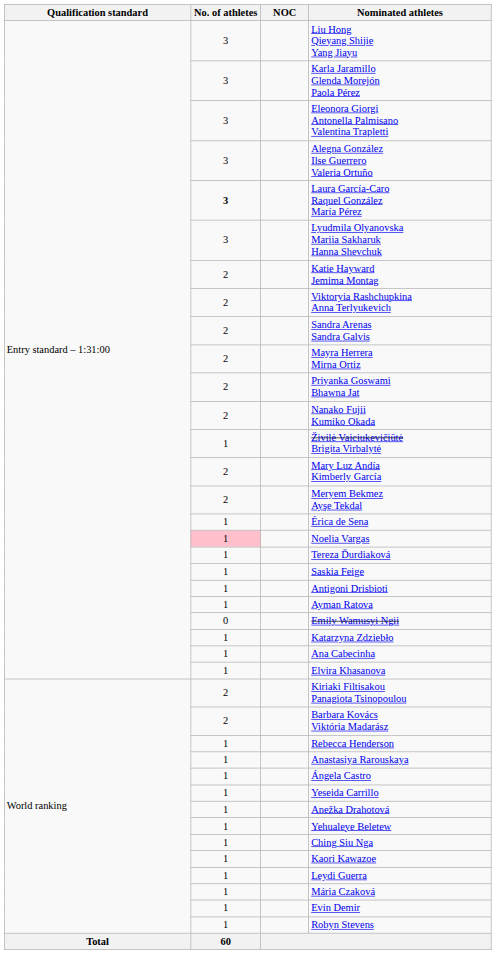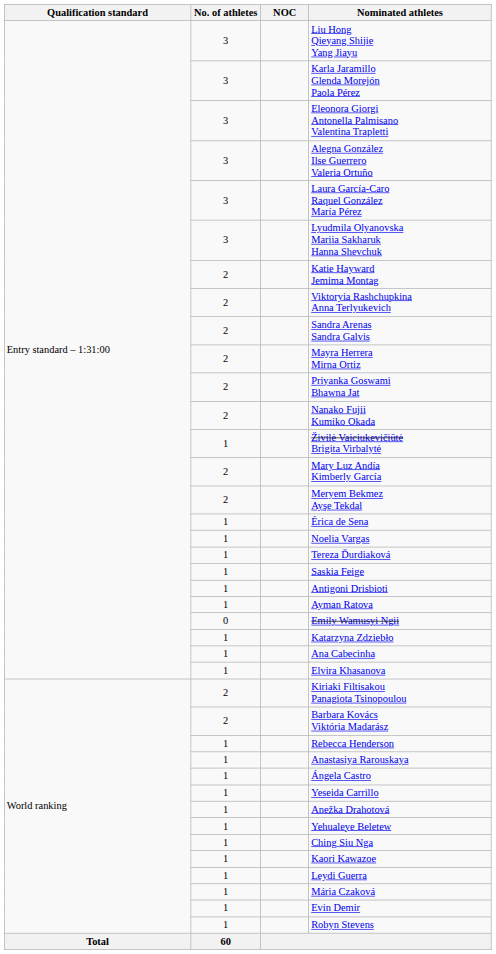(226, 200) bold -> (226, 200) normal
(226, 538) pink background -> (226, 538) no background
